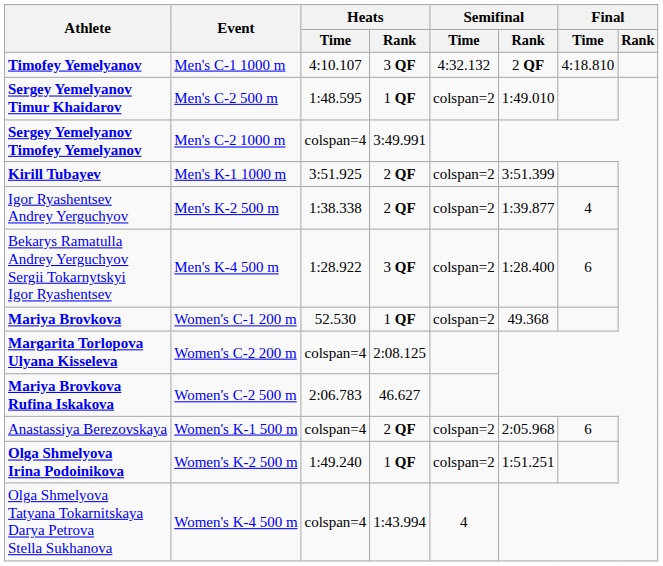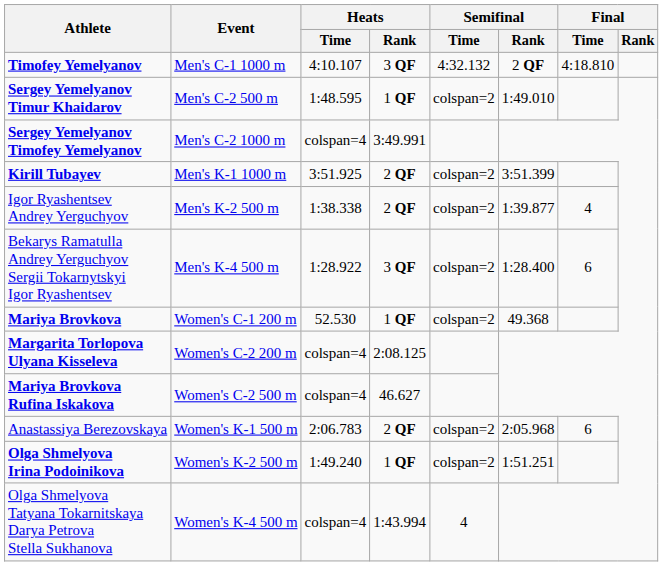(335, 395) 2:06.783 -> (335, 395) colspan=4
(335, 429) colspan=4 -> (335, 429) 2:06.783
